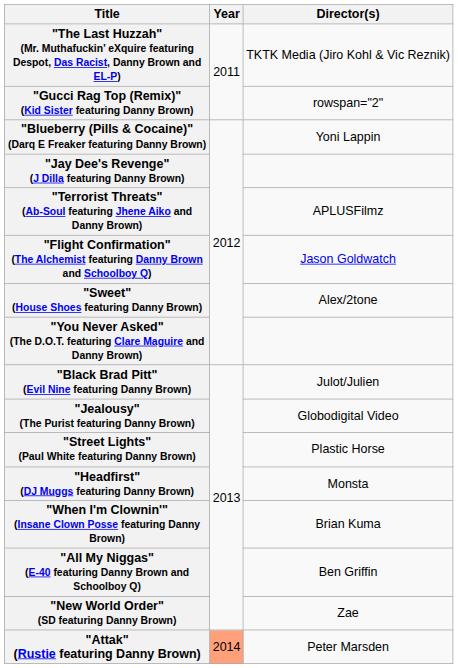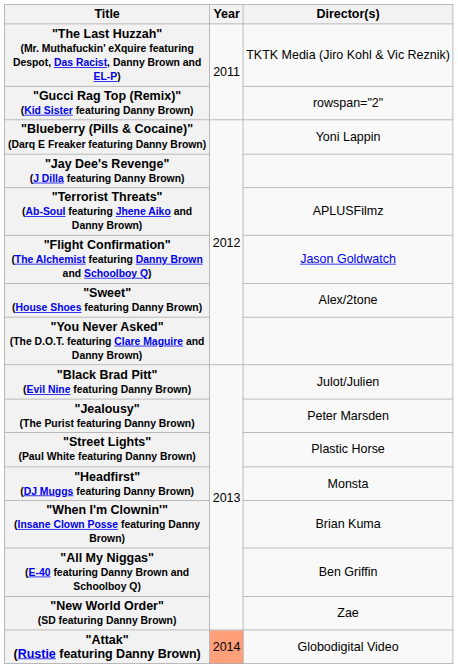(348, 415) Globodigital Video -> (348, 415) Peter Marsden
(348, 646) Peter Marsden -> (348, 646) Globodigital Video
